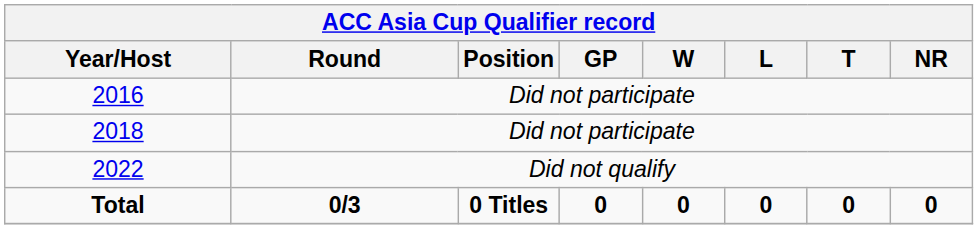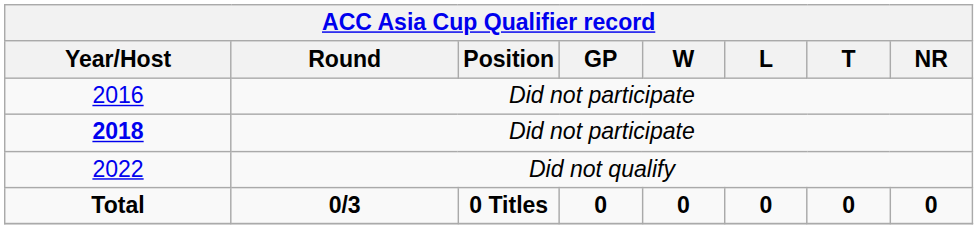(118, 132) normal -> (118, 132) bold
